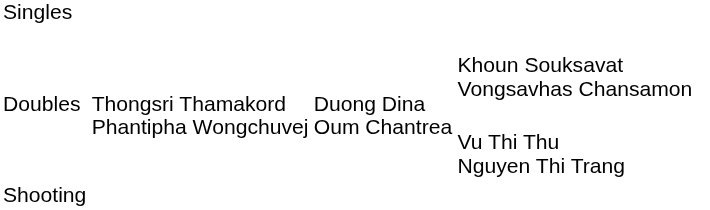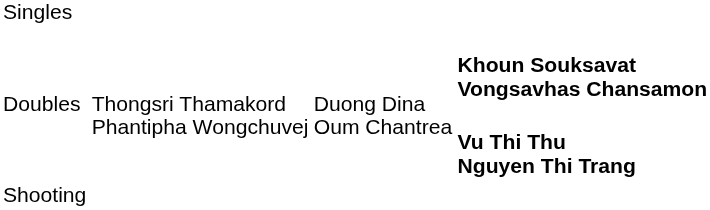(575, 77) normal -> (582, 77) bold
(541, 153) normal -> (547, 153) bold
